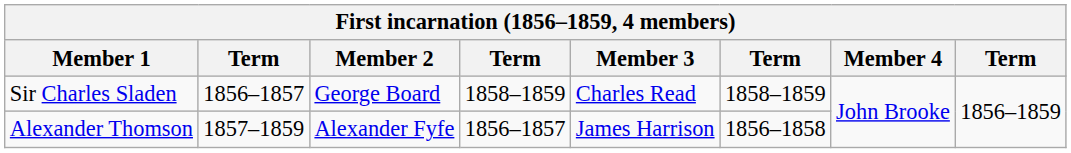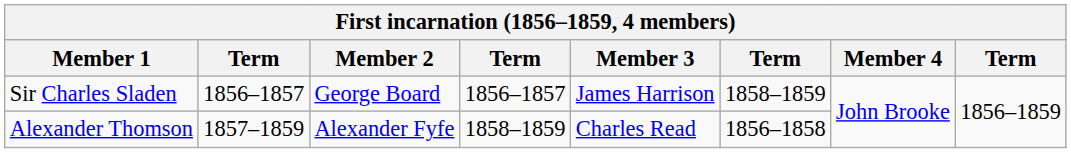(515, 93) 1858–1859 -> (515, 93) 1856–1857
(636, 93) Charles Read -> (645, 93) James Harrison
(515, 128) 1856–1857 -> (515, 128) 1858–1859
(645, 128) James Harrison -> (636, 128) Charles Read
